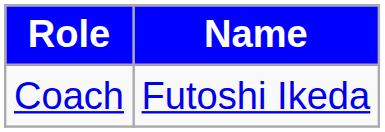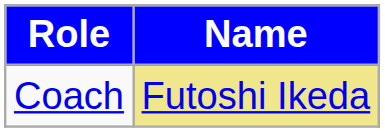(256, 95) no background -> (256, 95) khaki background
